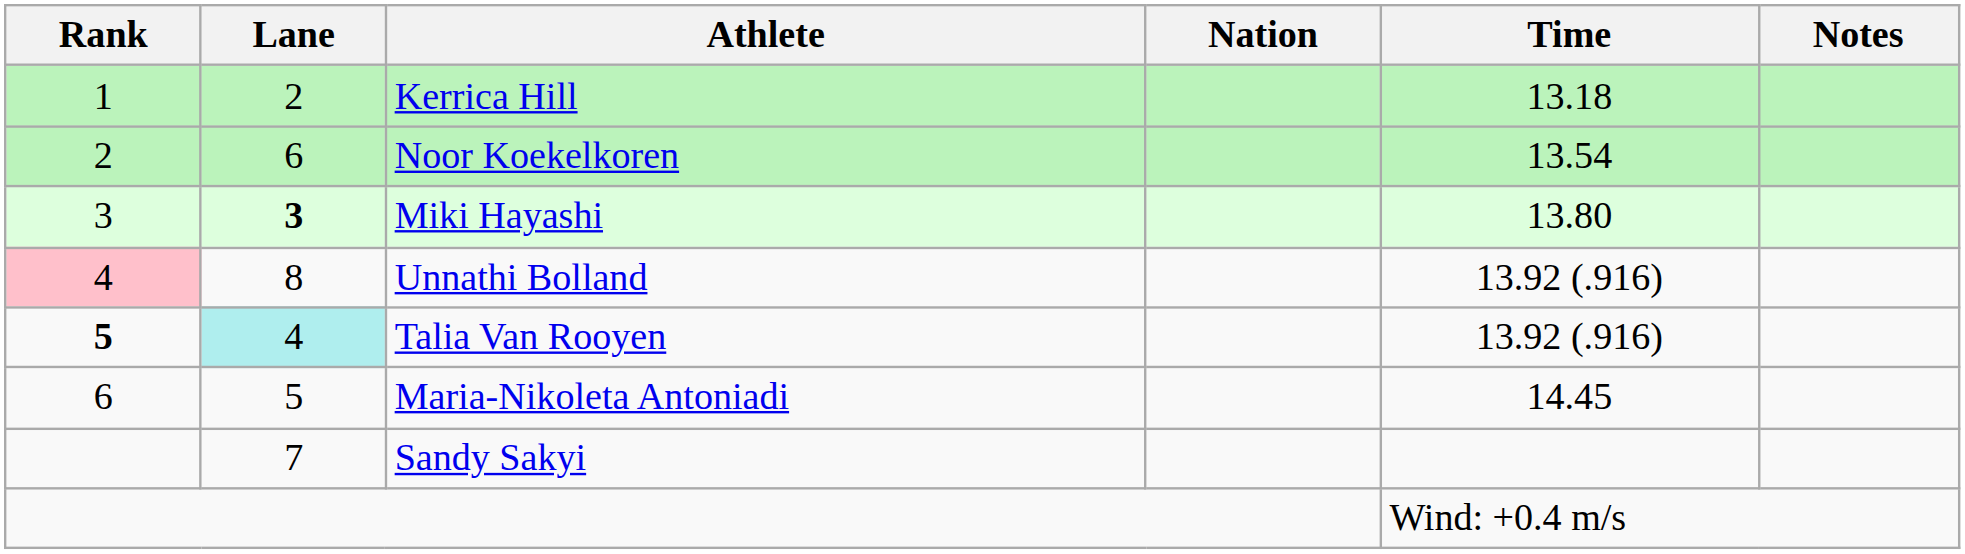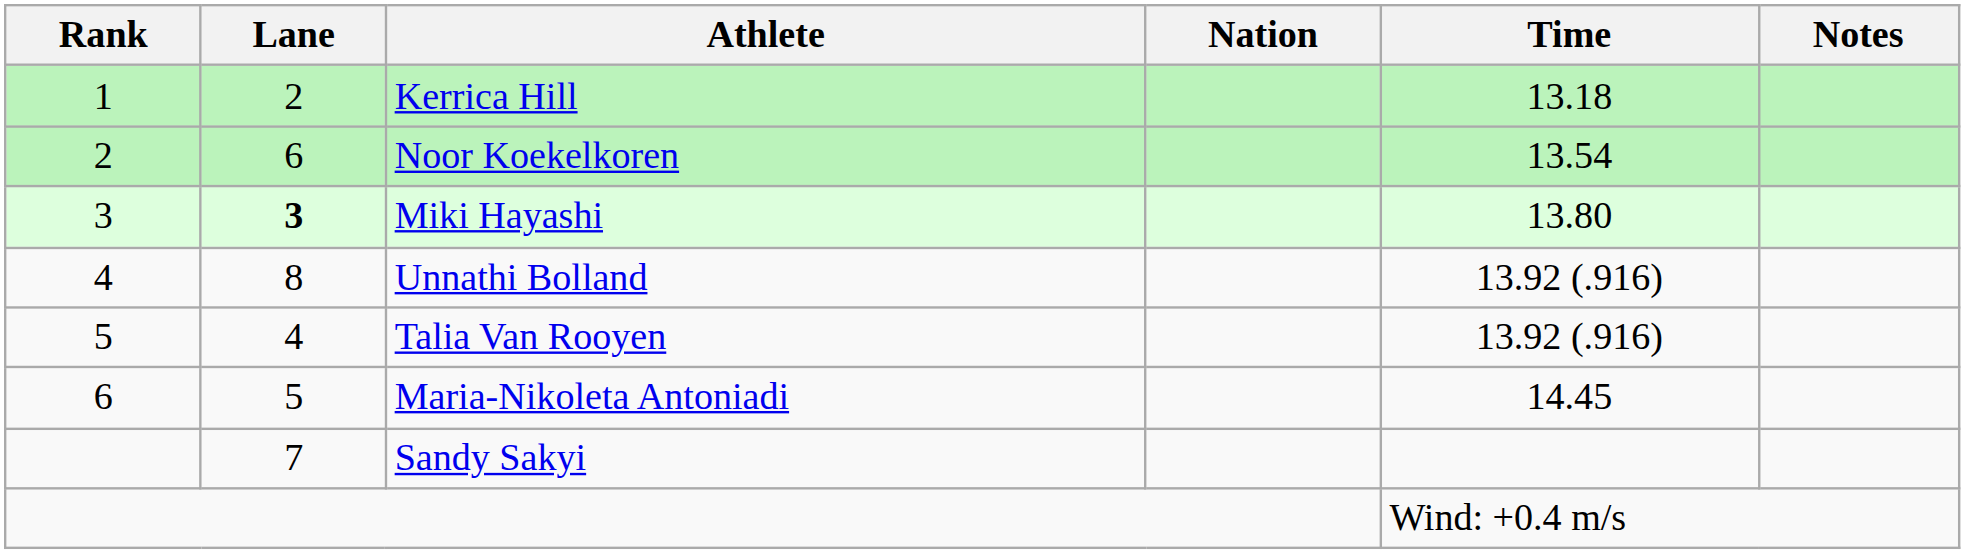(103, 276) pink background -> (103, 276) no background
(103, 336) bold -> (103, 336) normal
(294, 336) paleturquoise background -> (294, 336) no background
